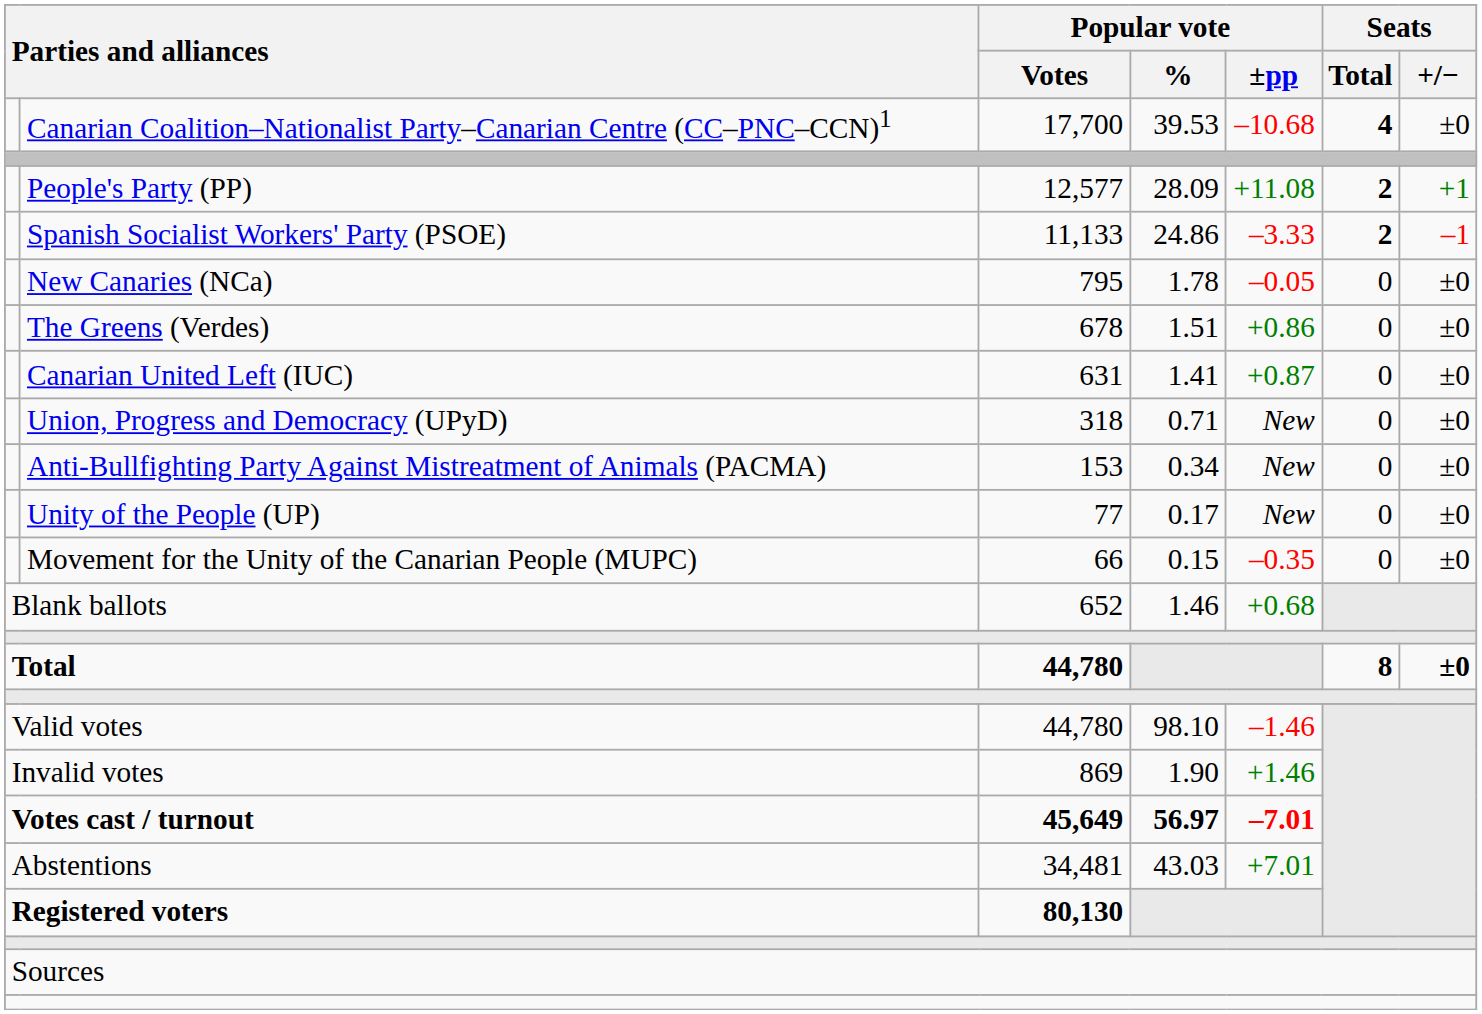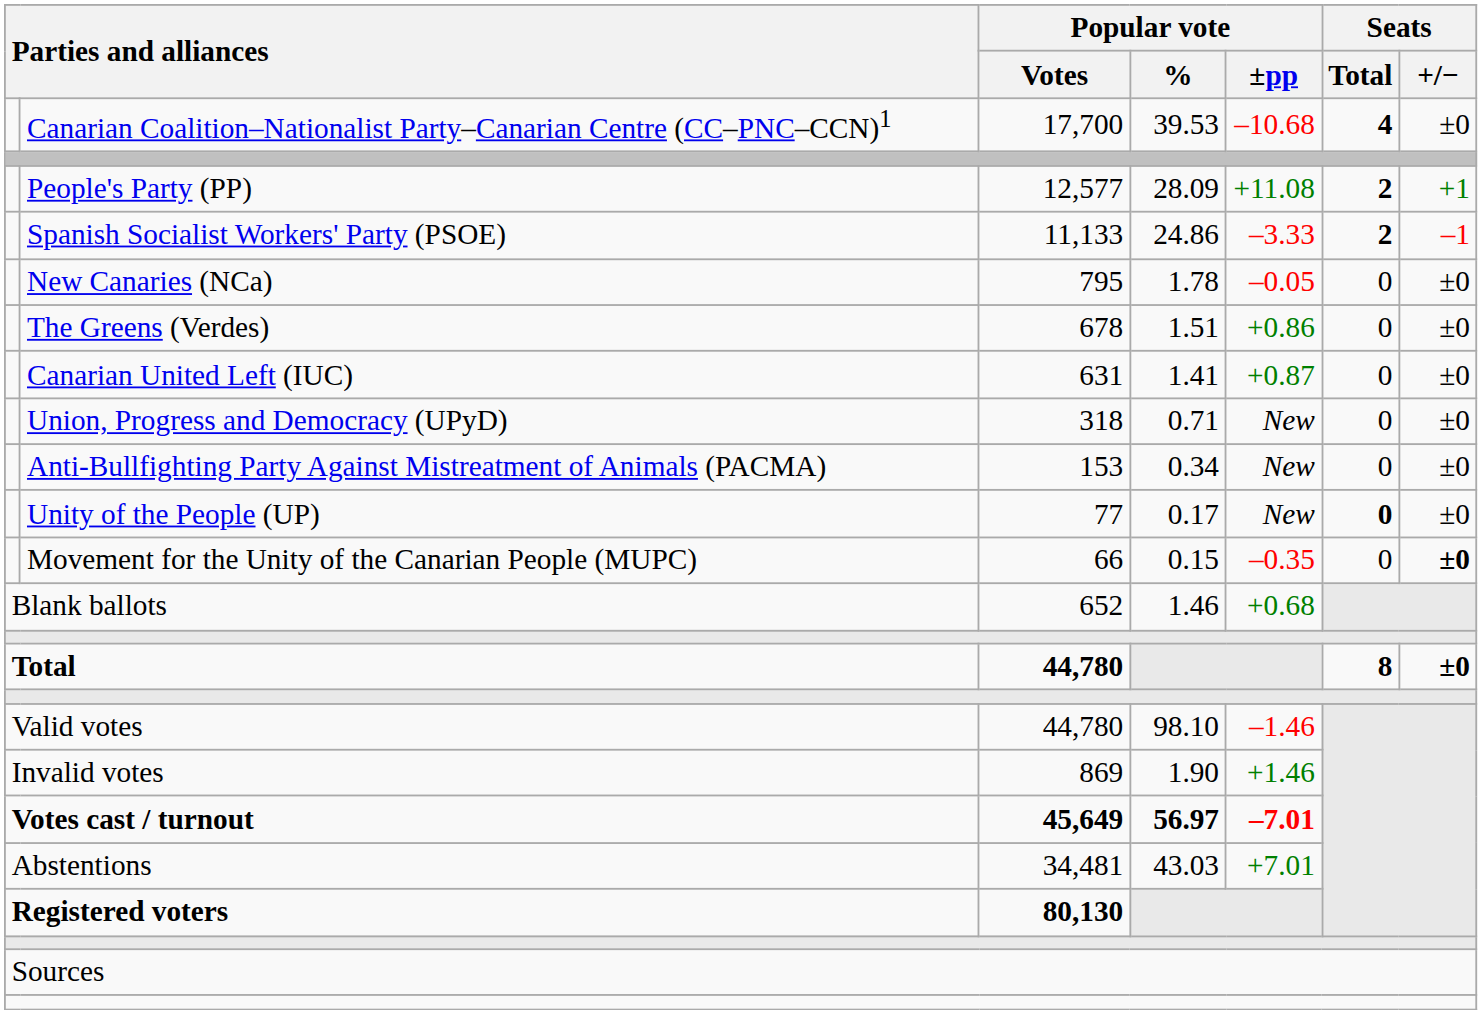(1385, 513) normal -> (1385, 513) bold
(1455, 559) normal -> (1455, 559) bold
